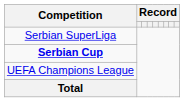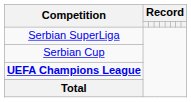(70, 53) bold -> (74, 53) normal
(70, 70) normal -> (74, 70) bold
